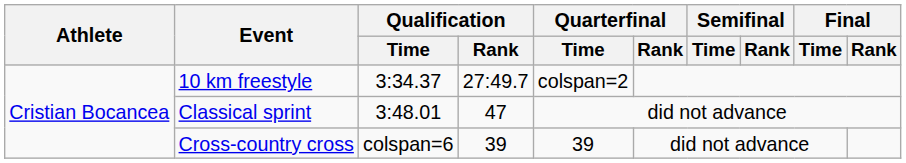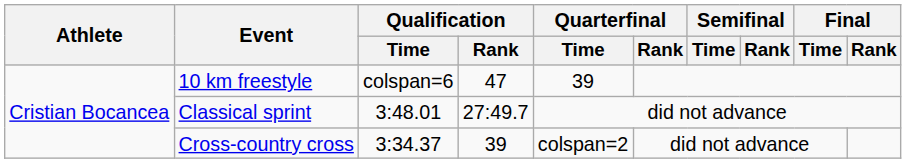(408, 81) 3:34.37 -> (408, 81) colspan=6
(496, 81) 27:49.7 -> (496, 81) 47
(583, 81) colspan=2 -> (583, 81) 39
(496, 112) 47 -> (496, 112) 27:49.7
(408, 144) colspan=6 -> (408, 144) 3:34.37
(583, 144) 39 -> (583, 144) colspan=2
